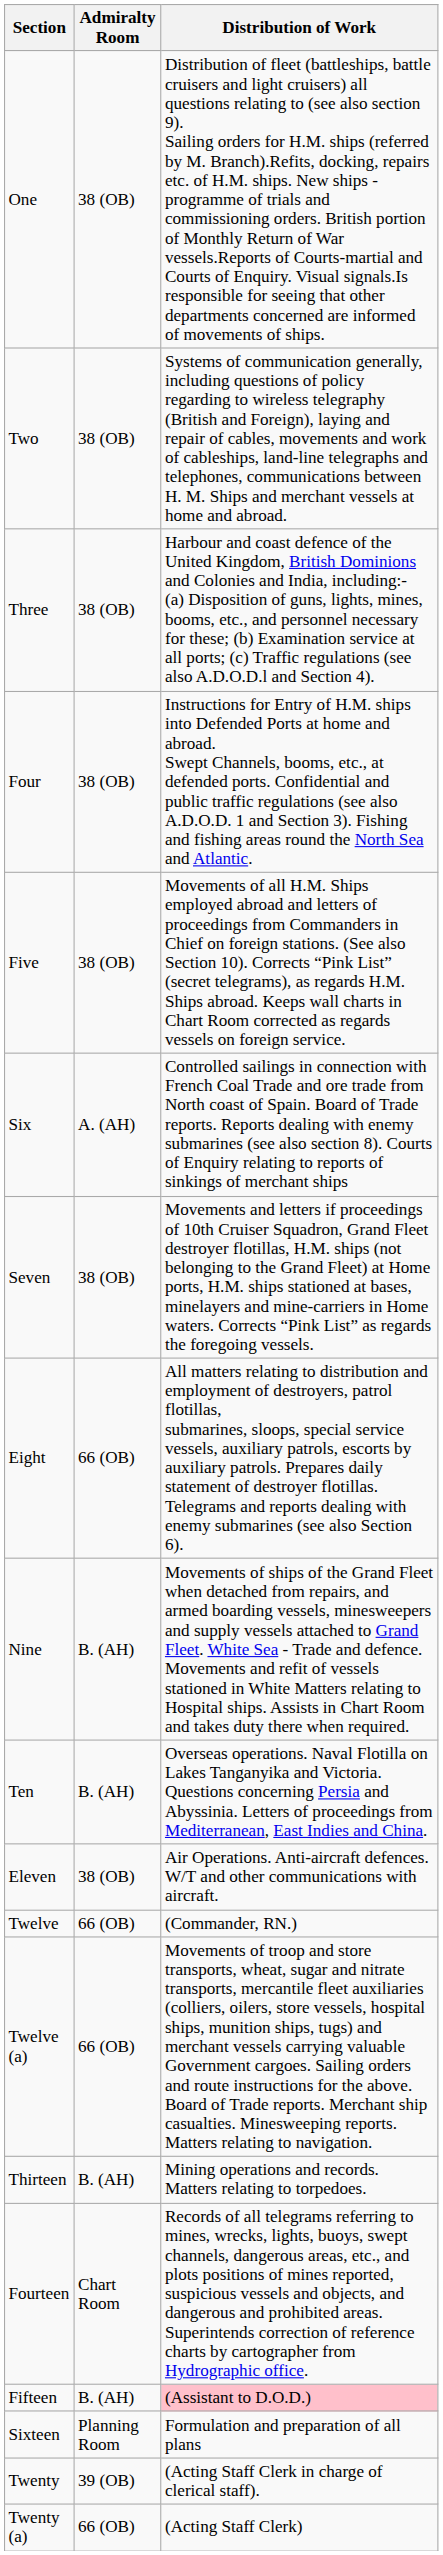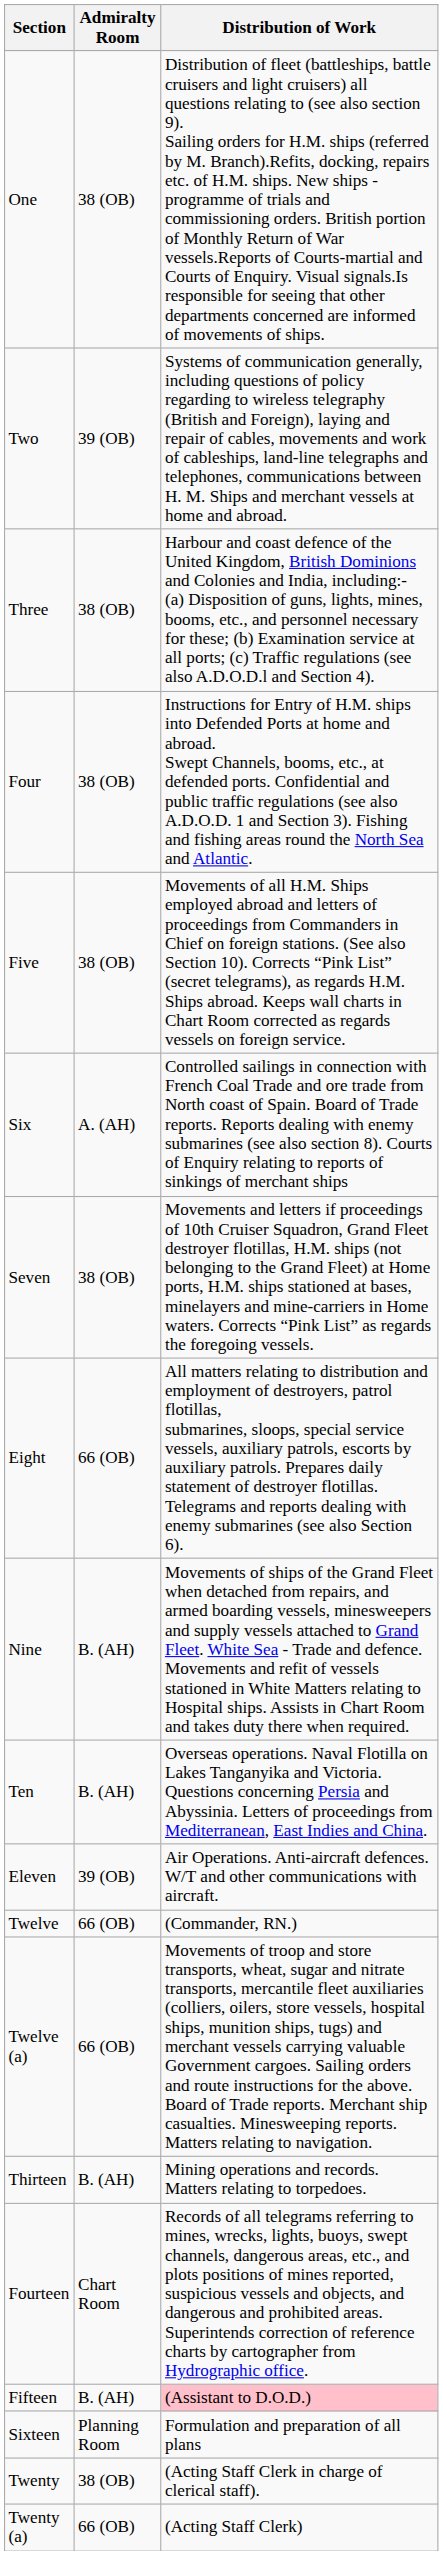(106, 438) 38 (OB) -> (106, 438) 39 (OB)
(106, 1876) 38 (OB) -> (106, 1876) 39 (OB)
(106, 2480) 39 (OB) -> (106, 2480) 38 (OB)
